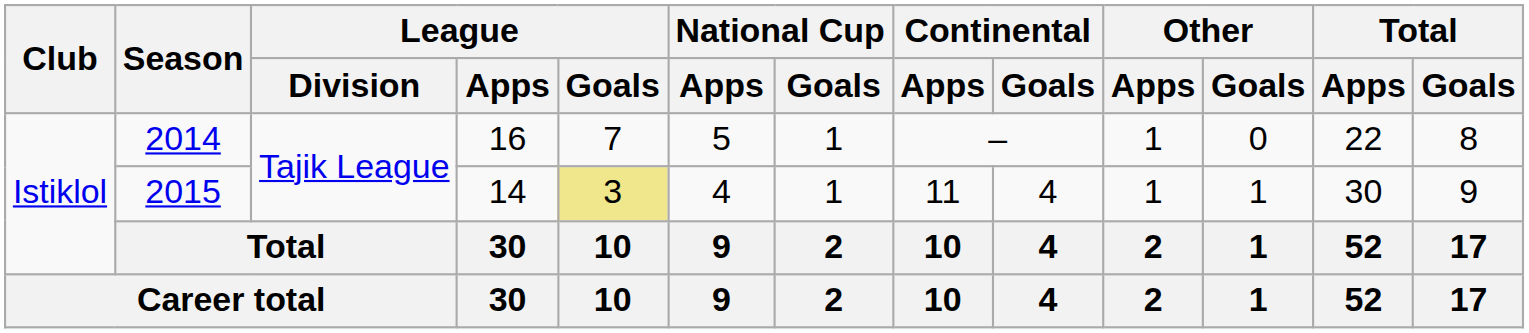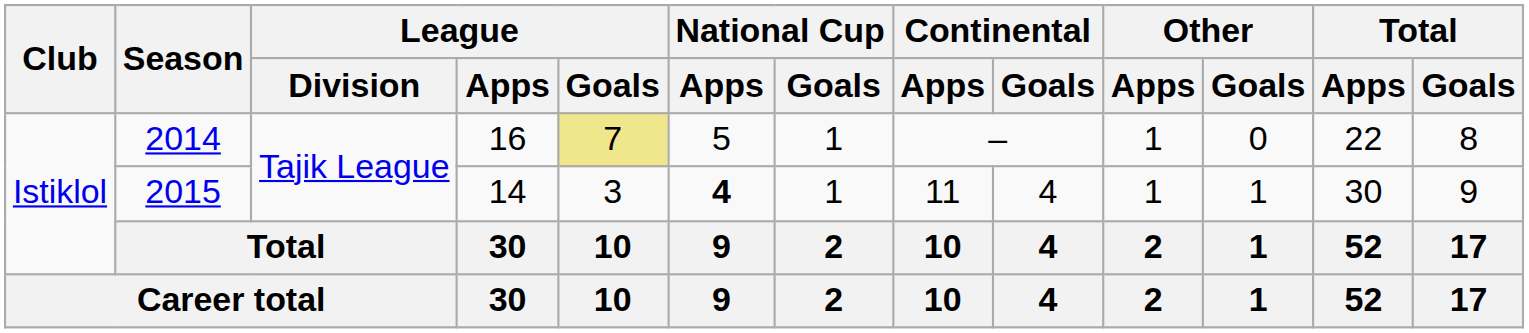(613, 138) no background -> (613, 138) khaki background
(613, 192) khaki background -> (613, 192) no background
(721, 192) normal -> (721, 192) bold
